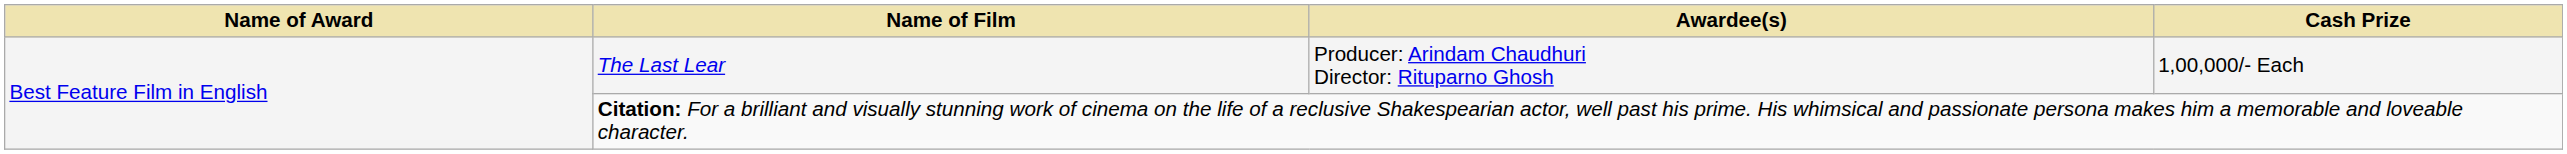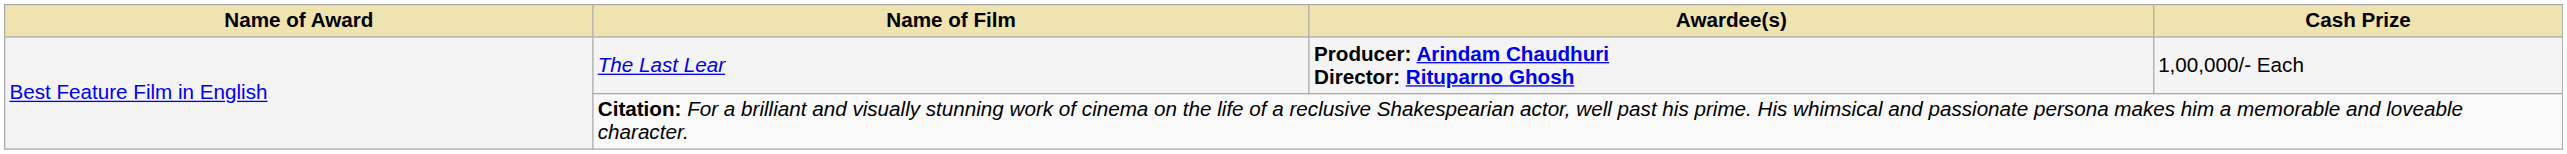(1450, 65) normal -> (1462, 65) bold
